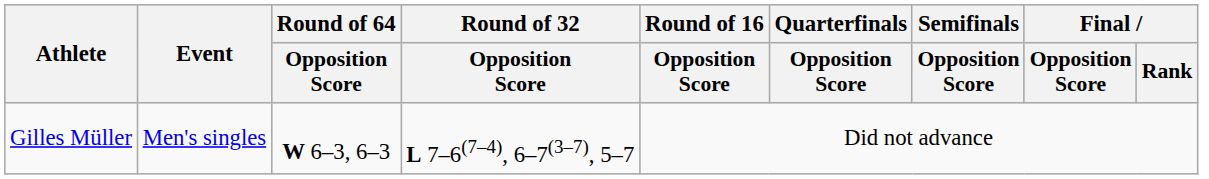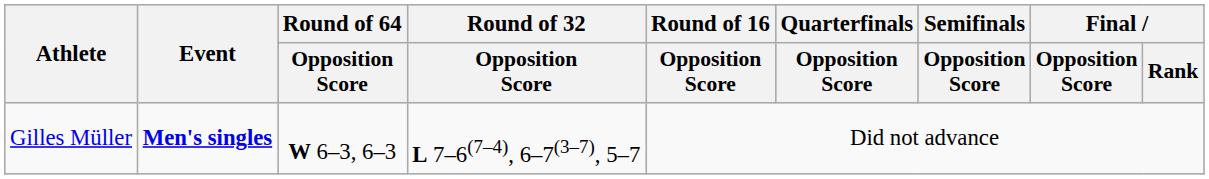(204, 138) normal -> (207, 138) bold
